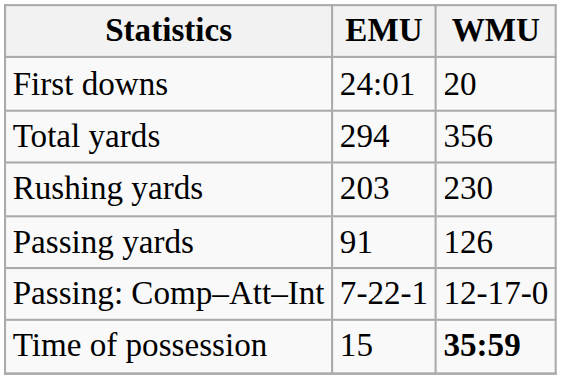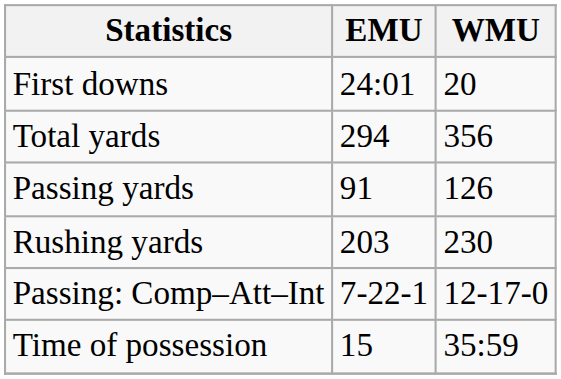rows swapped: (108, 188) <-> (103, 240)
(482, 346) bold -> (481, 346) normal
